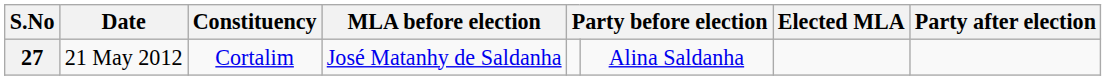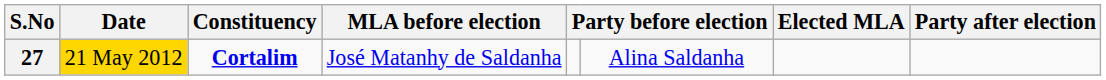(124, 57) no background -> (124, 57) gold background
(255, 57) normal -> (255, 57) bold
